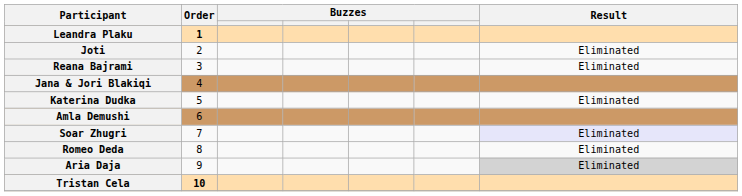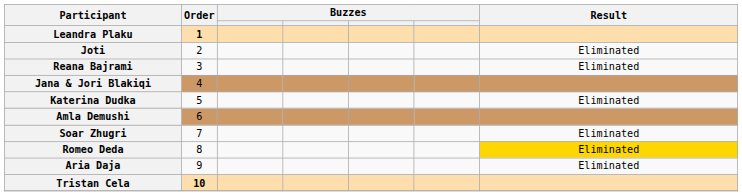(609, 133) lavender background -> (609, 133) no background
(609, 150) no background -> (609, 150) gold background
(609, 166) lightgrey background -> (609, 166) no background
